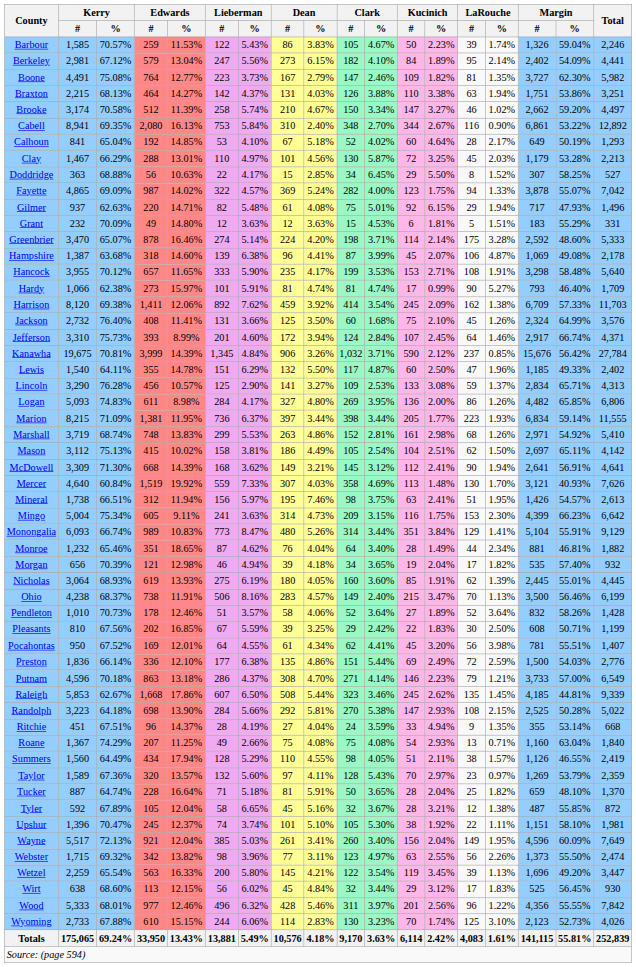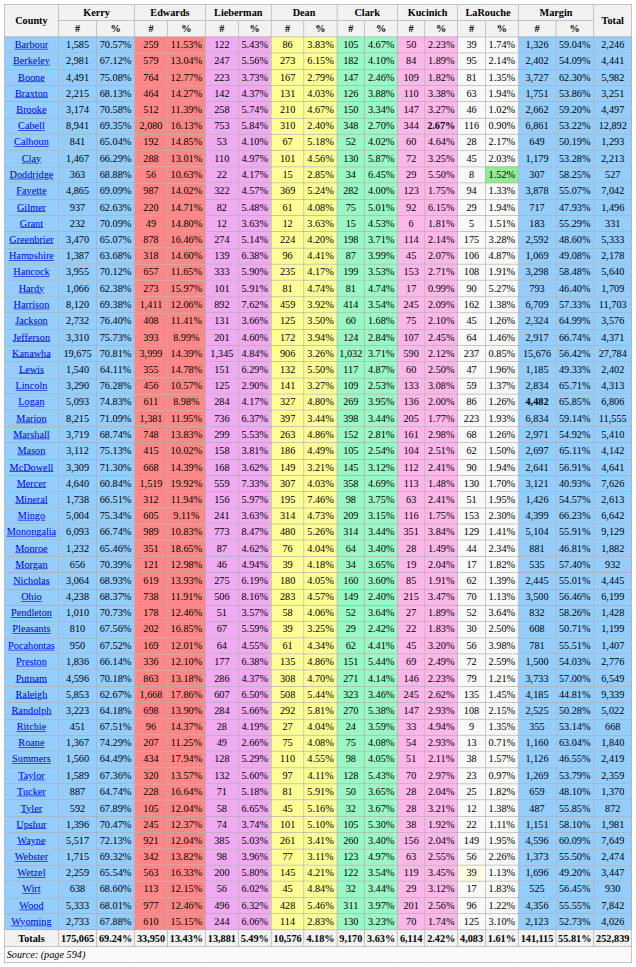(441, 126) normal -> (441, 126) bold
(502, 175) no background -> (502, 175) lightgreen background
(537, 402) normal -> (537, 402) bold
(472, 873) no background -> (472, 873) lightyellow background
